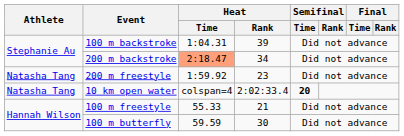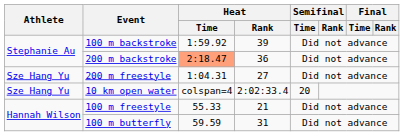(207, 43) 1:04.31 -> (207, 43) 1:59.92
(263, 59) 34 -> (263, 59) 36
(41, 75) Natasha Tang -> (38, 75) Sze Hang Yu
(207, 75) 1:59.92 -> (207, 75) 1:04.31
(263, 75) 23 -> (263, 75) 27
(41, 91) Natasha Tang -> (38, 91) Sze Hang Yu
(305, 91) bold -> (305, 91) normal
(263, 123) 30 -> (263, 123) 31
